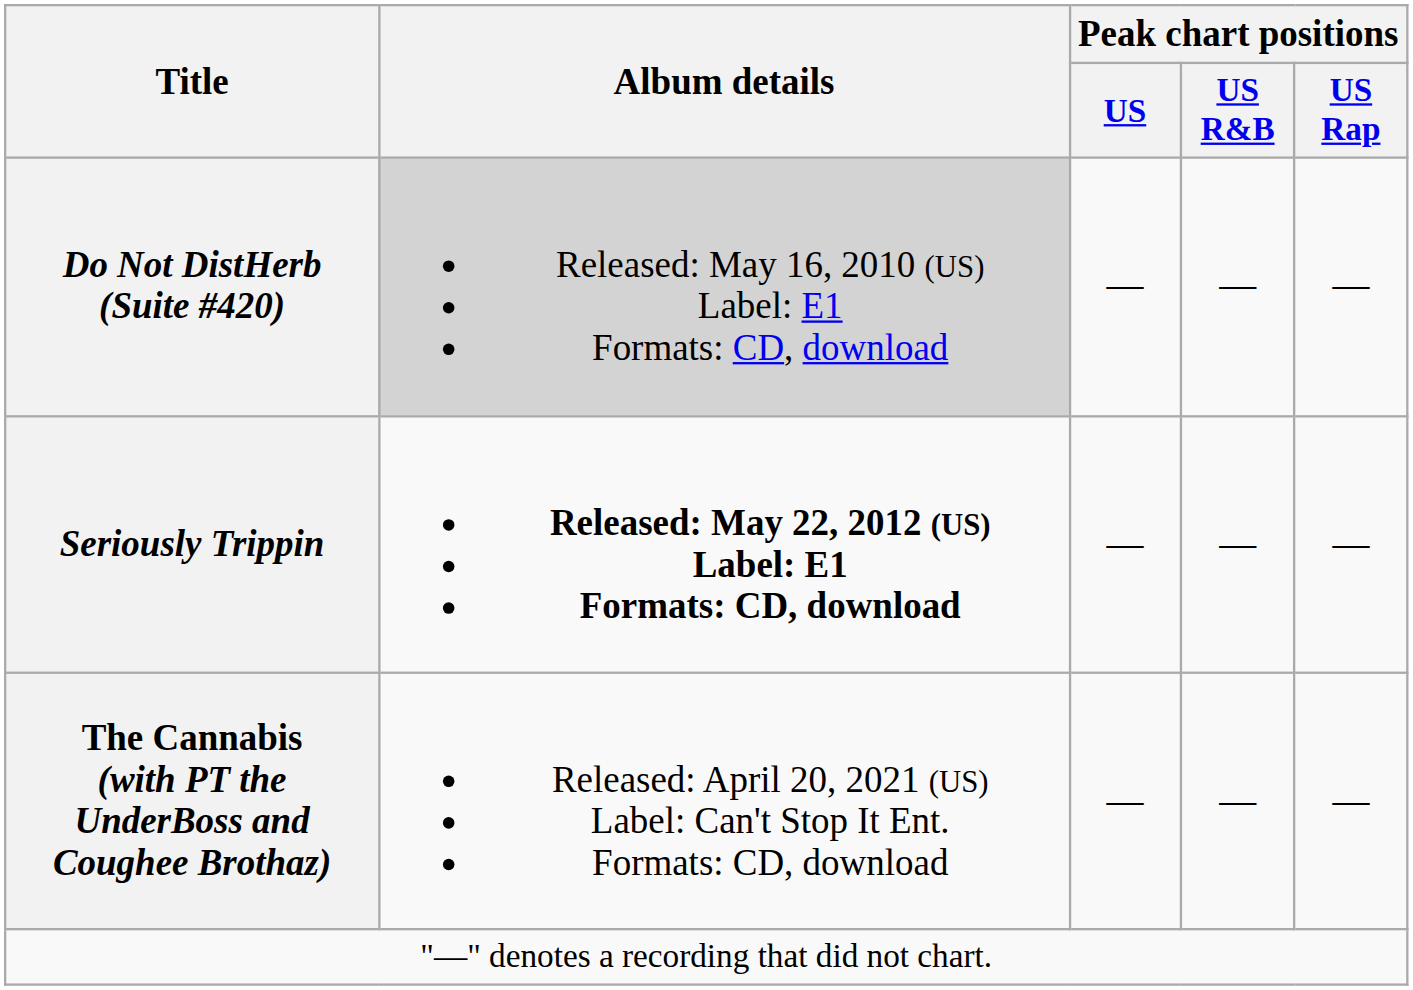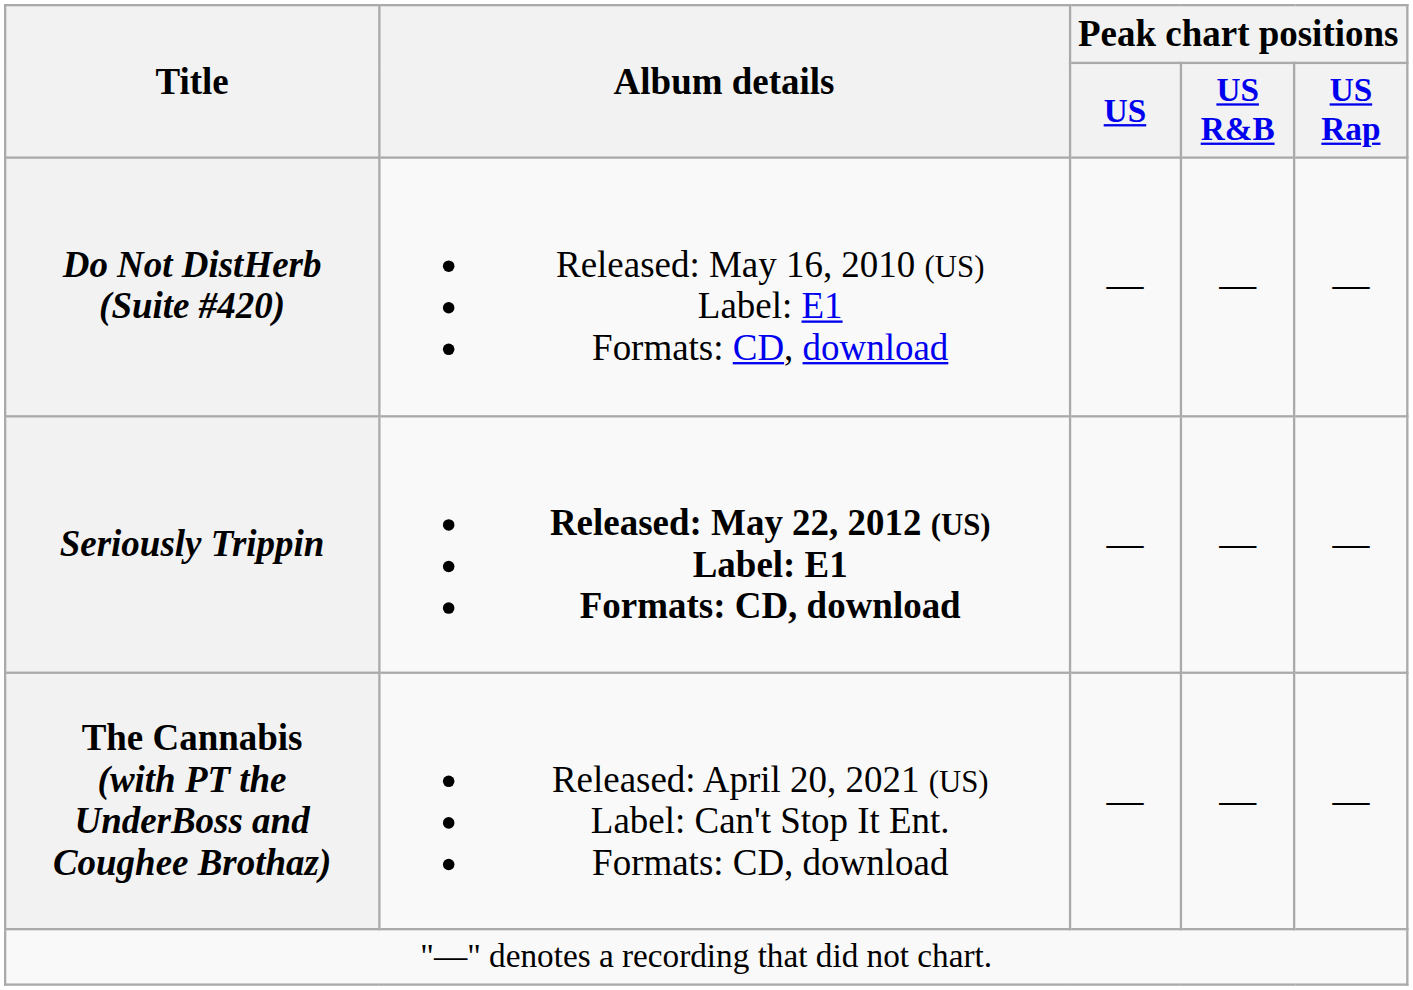(724, 307) lightgrey background -> (724, 307) no background
